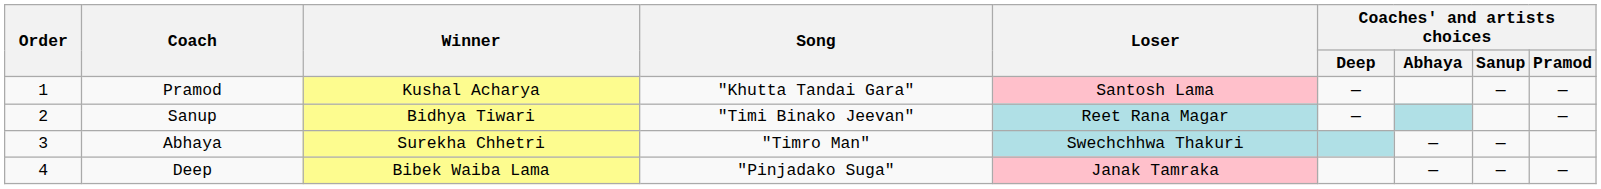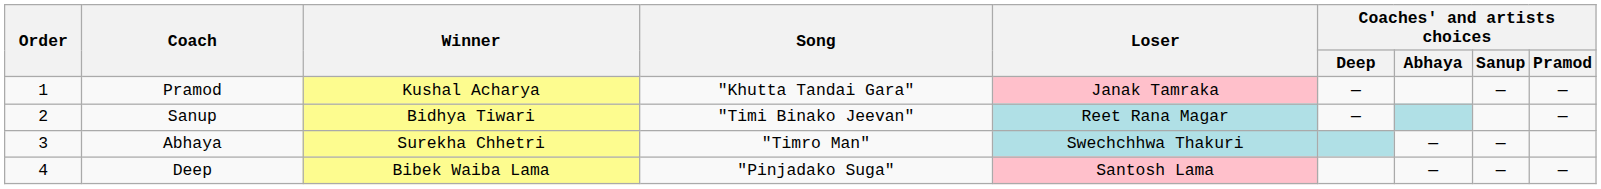(1155, 90) Santosh Lama -> (1155, 90) Janak Tamraka
(1155, 170) Janak Tamraka -> (1155, 170) Santosh Lama
